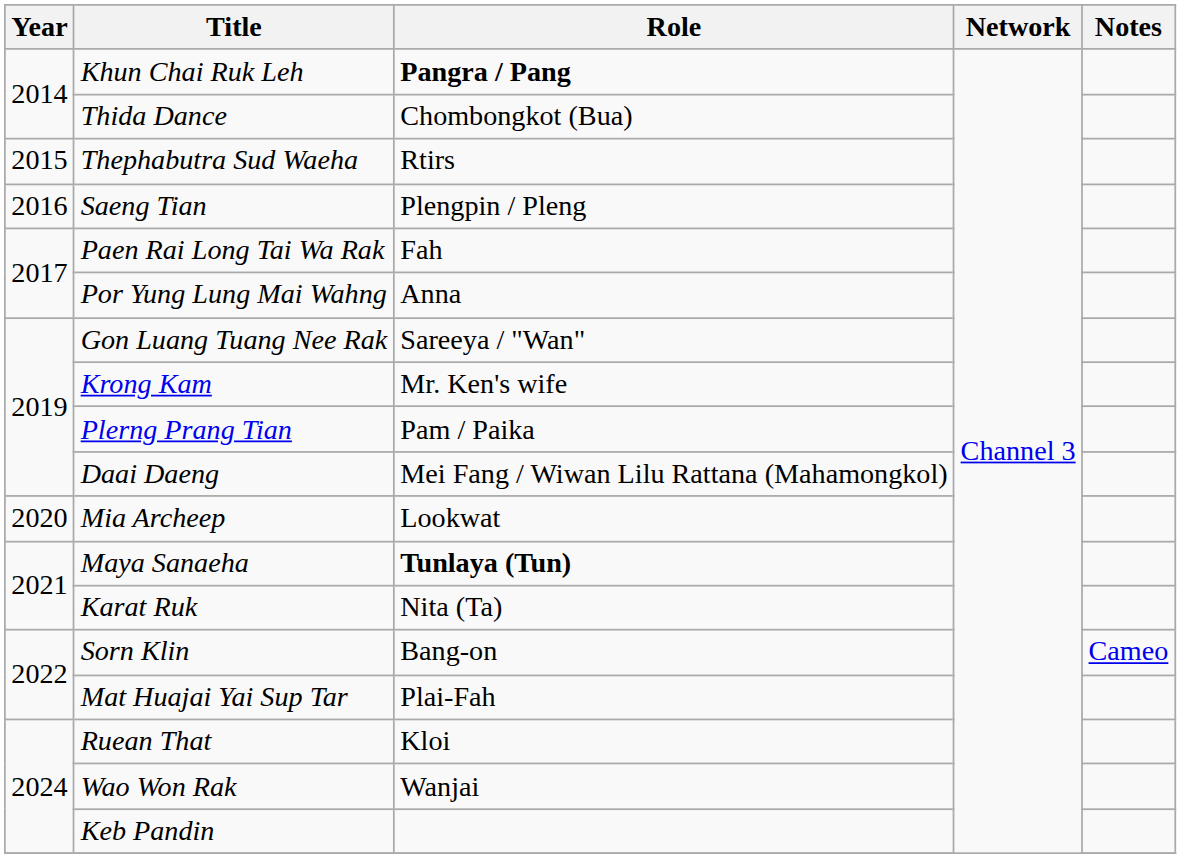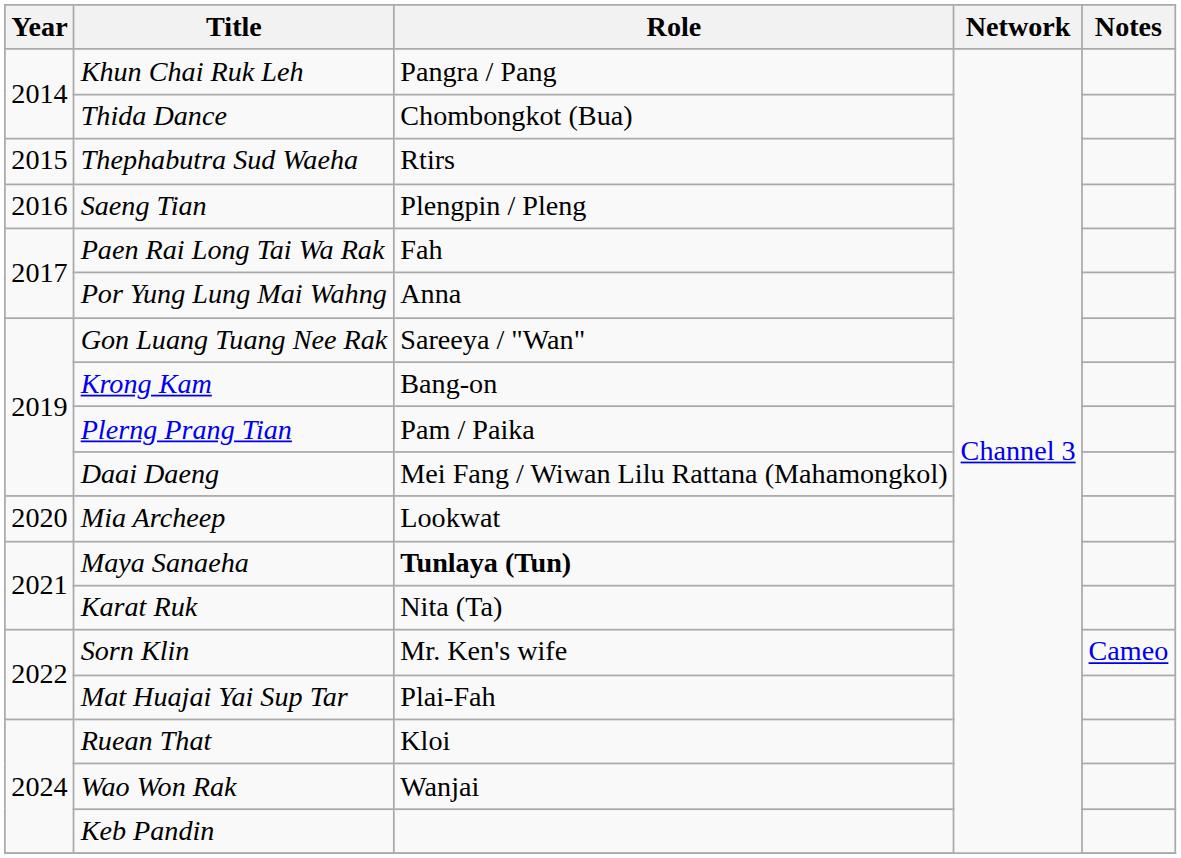(486, 71) bold -> (478, 71) normal
(484, 384) Mr. Ken's wife -> (449, 384) Bang-on
(449, 652) Bang-on -> (484, 652) Mr. Ken's wife
